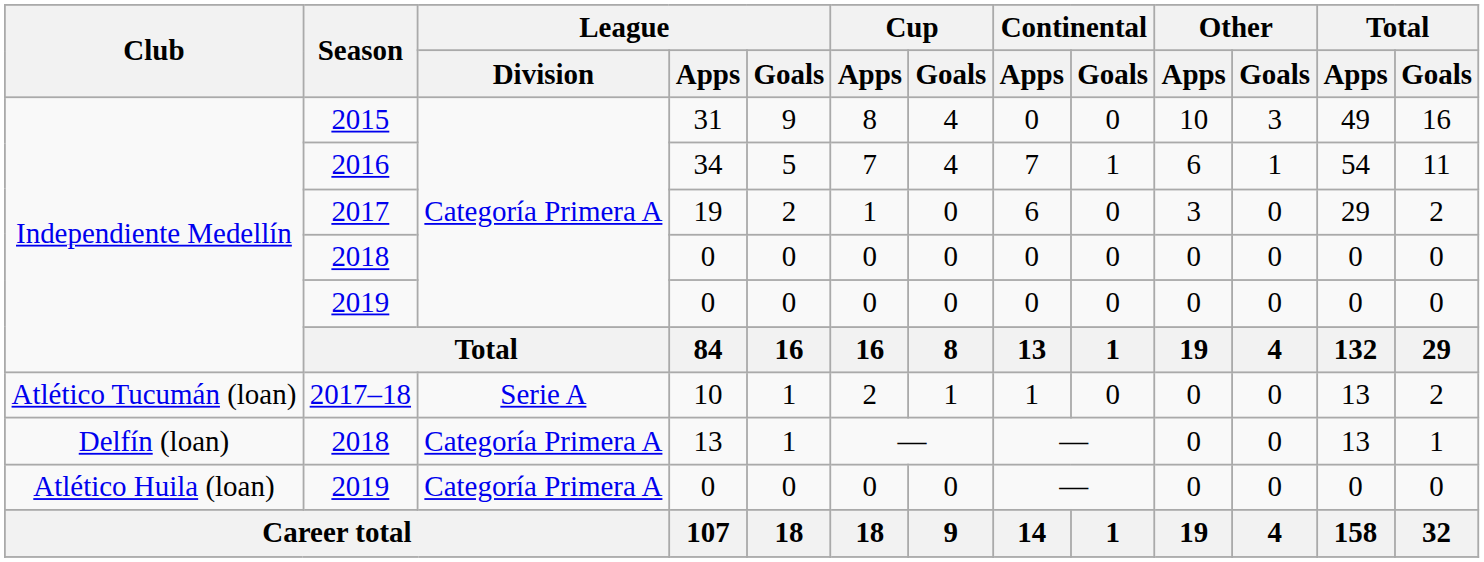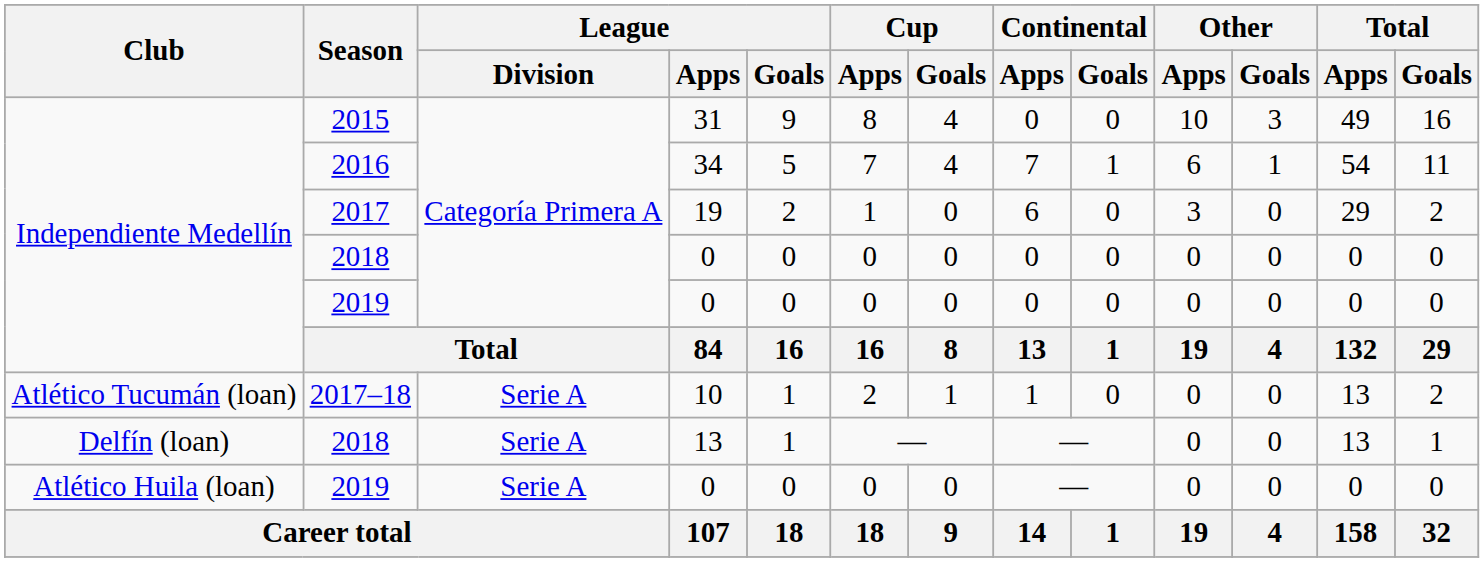(543, 440) Categoría Primera A -> (543, 440) Serie A
(543, 486) Categoría Primera A -> (543, 486) Serie A
